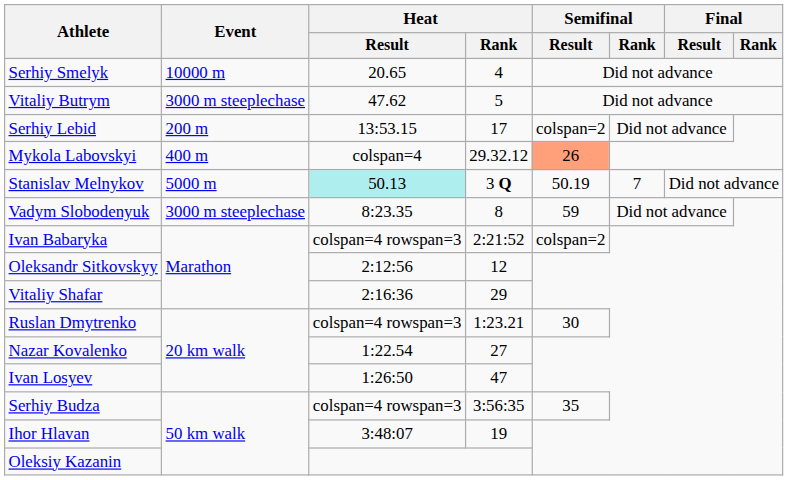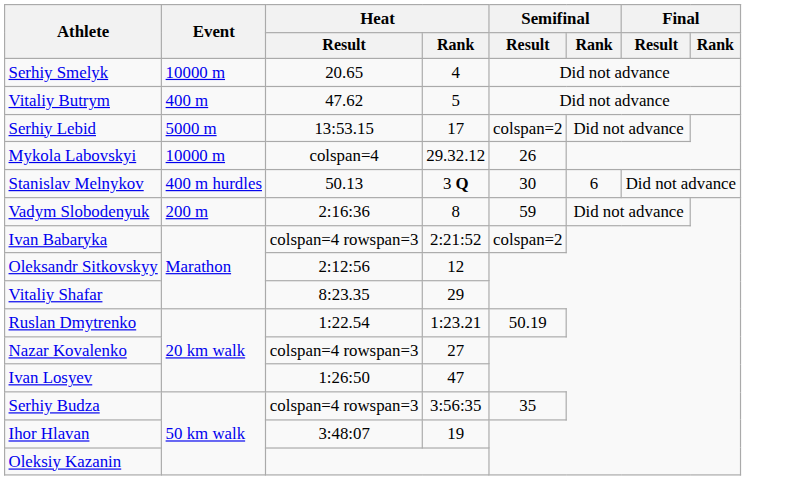(235, 100) 3000 m steeplechase -> (187, 100) 400 m
(187, 128) 200 m -> (191, 128) 5000 m
(187, 156) 400 m -> (195, 156) 10000 m
(571, 156) lightsalmon background -> (528, 156) no background
(191, 184) 5000 m -> (214, 184) 400 m hurdles
(387, 184) paleturquoise background -> (344, 184) no background
(571, 184) 50.19 -> (528, 184) 30
(637, 184) 7 -> (594, 184) 6
(235, 211) 3000 m steeplechase -> (187, 211) 200 m
(387, 211) 8:23.35 -> (344, 211) 2:16:36
(387, 295) 2:16:36 -> (344, 295) 8:23.35
(387, 322) colspan=4 rowspan=3 -> (344, 322) 1:22.54
(571, 322) 30 -> (528, 322) 50.19
(387, 350) 1:22.54 -> (344, 350) colspan=4 rowspan=3
